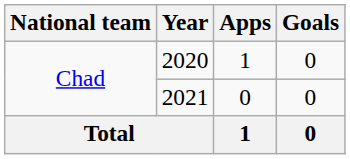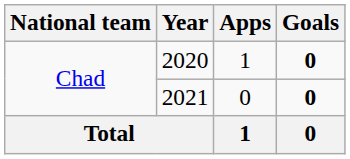(310, 60) normal -> (310, 60) bold
(310, 97) normal -> (310, 97) bold
